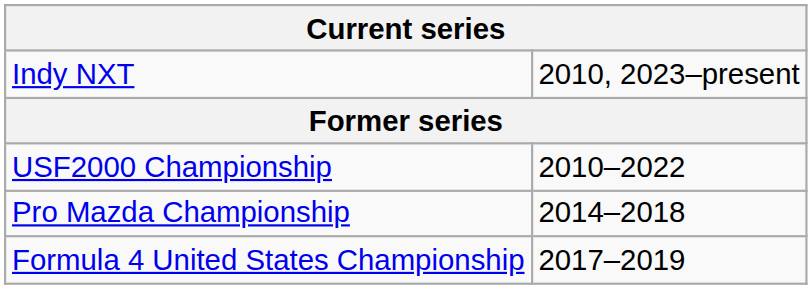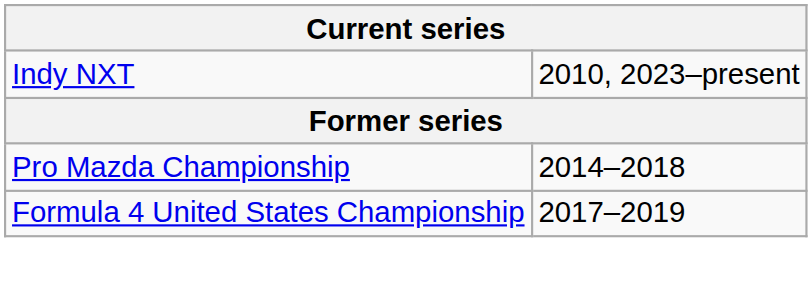- row: (172, 167)
